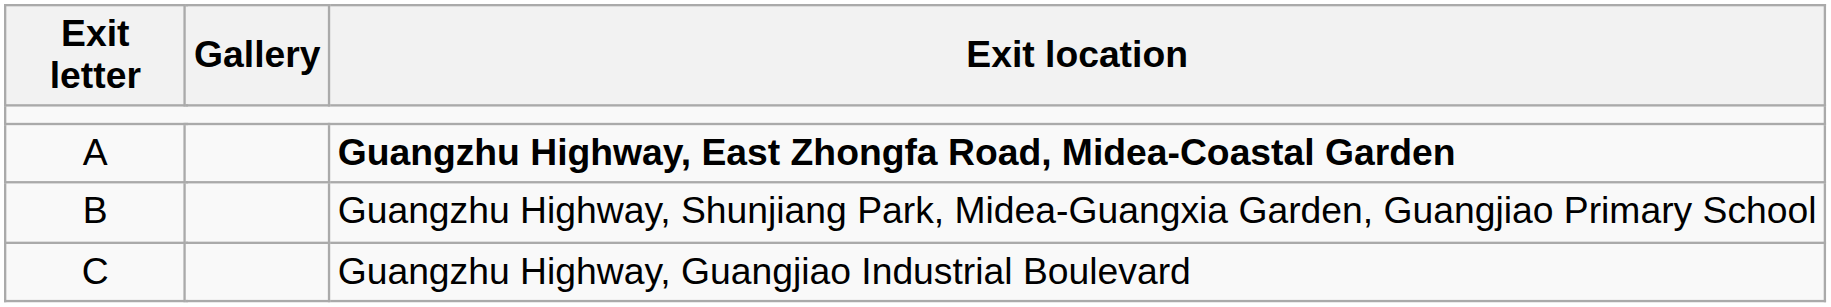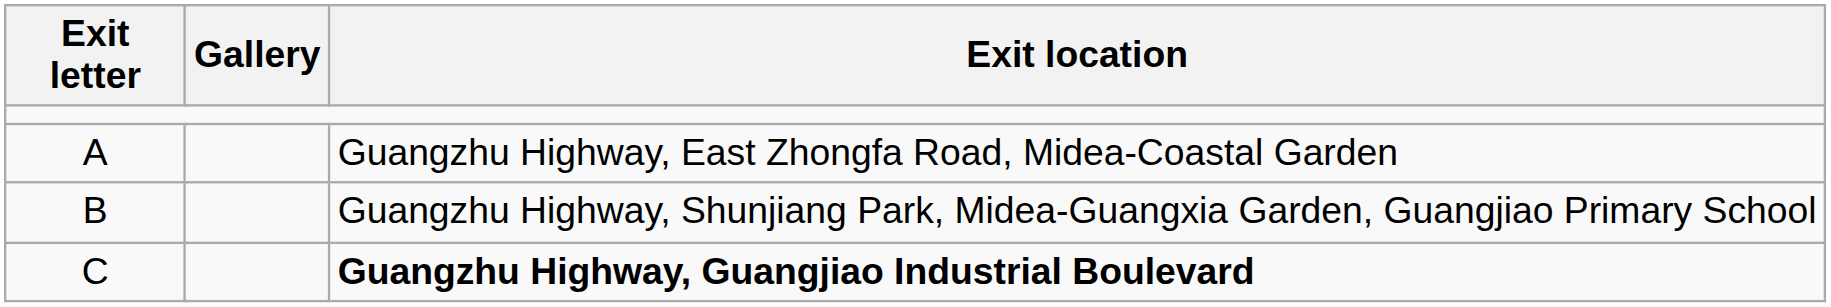(897, 152) bold -> (868, 152) normal
(764, 270) normal -> (796, 270) bold
